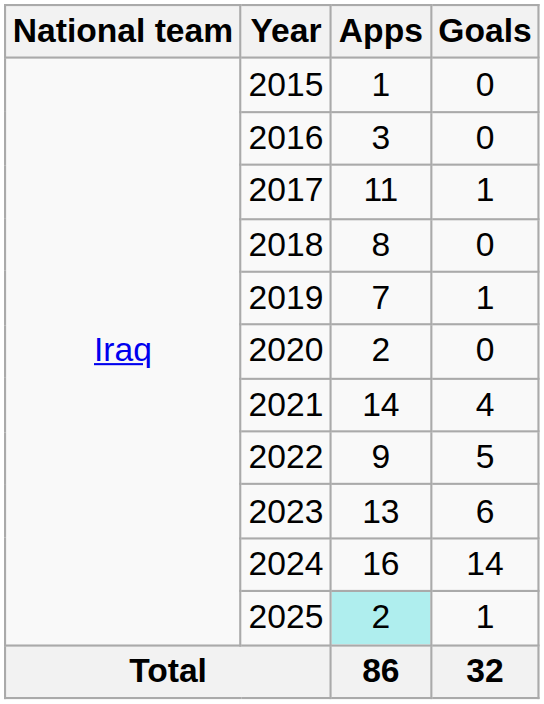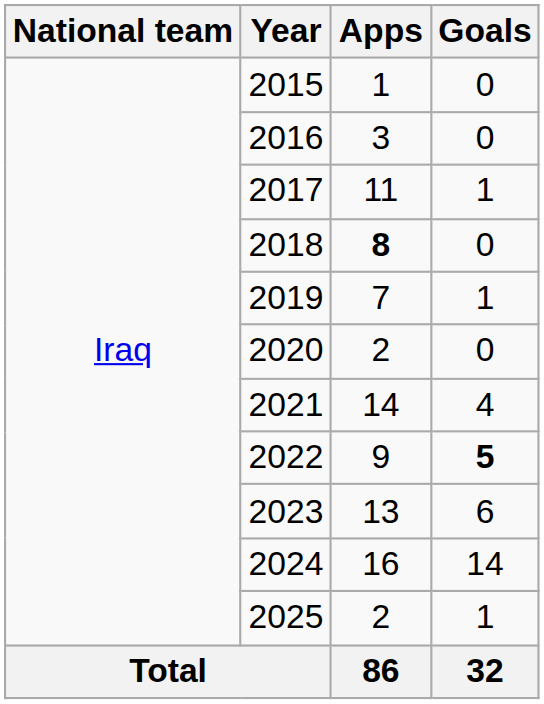(381, 244) normal -> (381, 244) bold
(485, 457) normal -> (485, 457) bold
(381, 617) paleturquoise background -> (381, 617) no background
